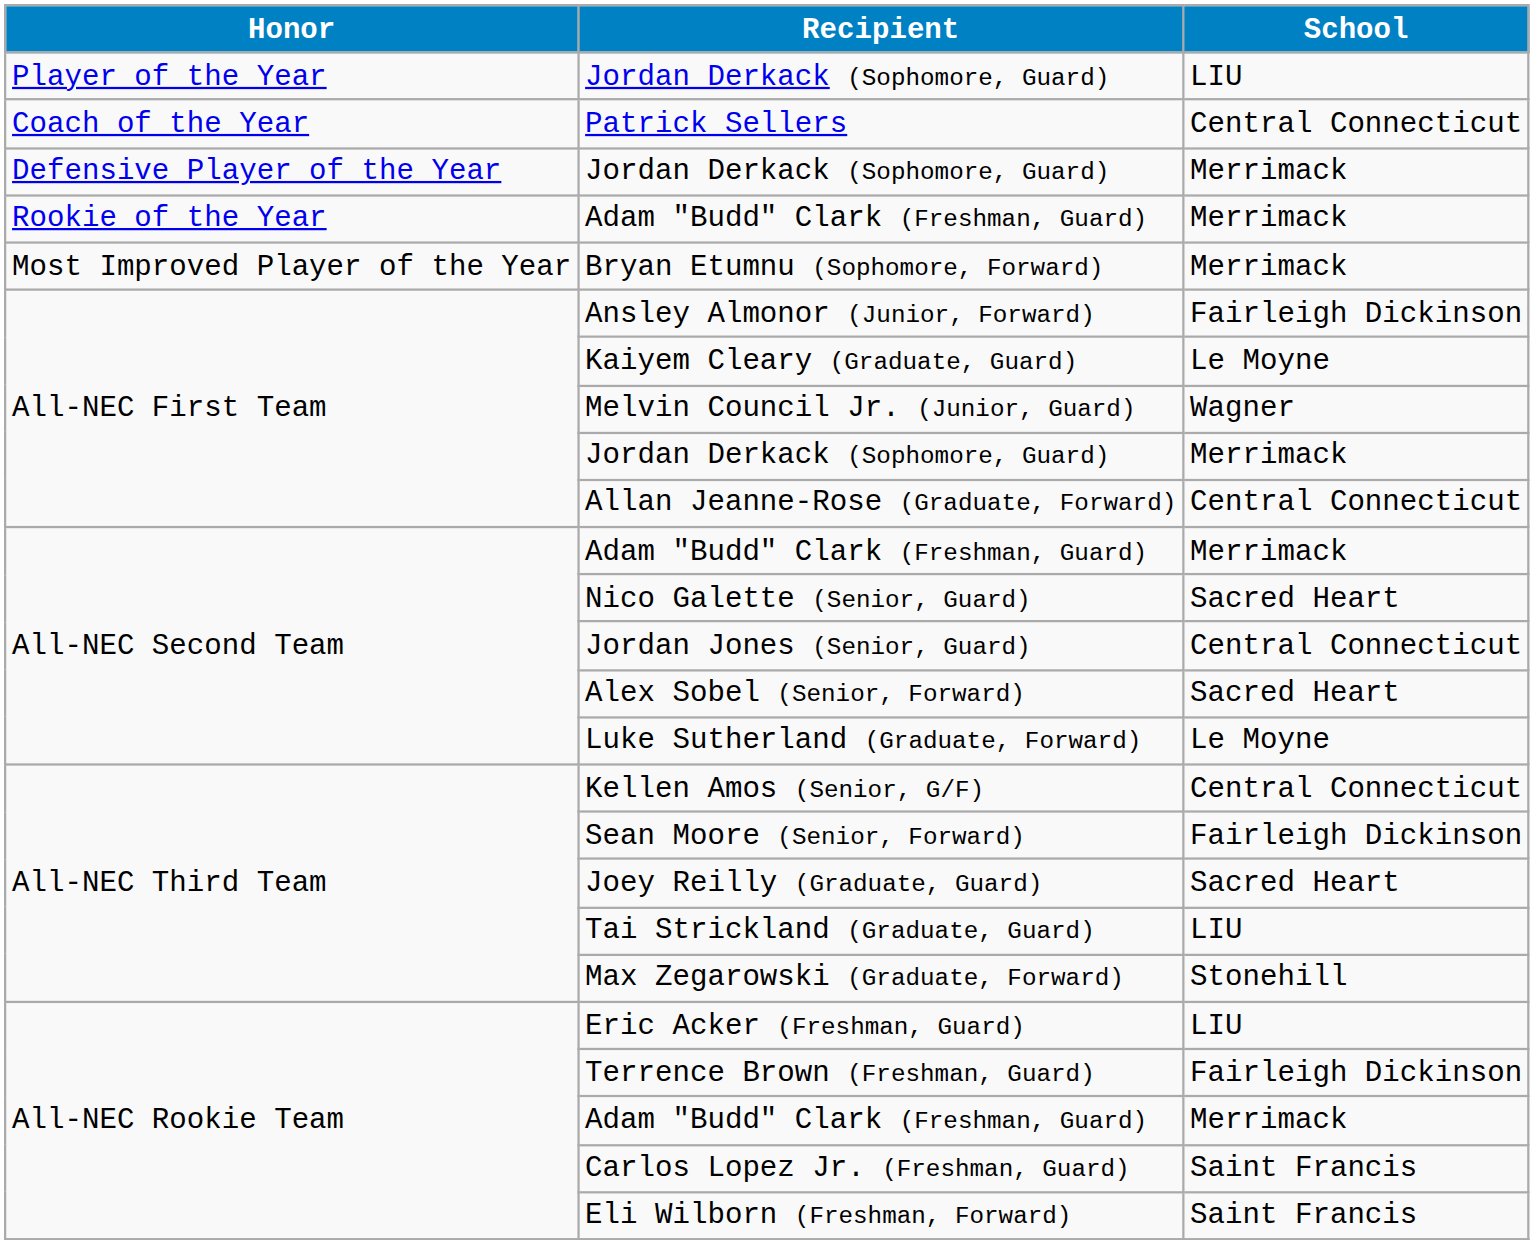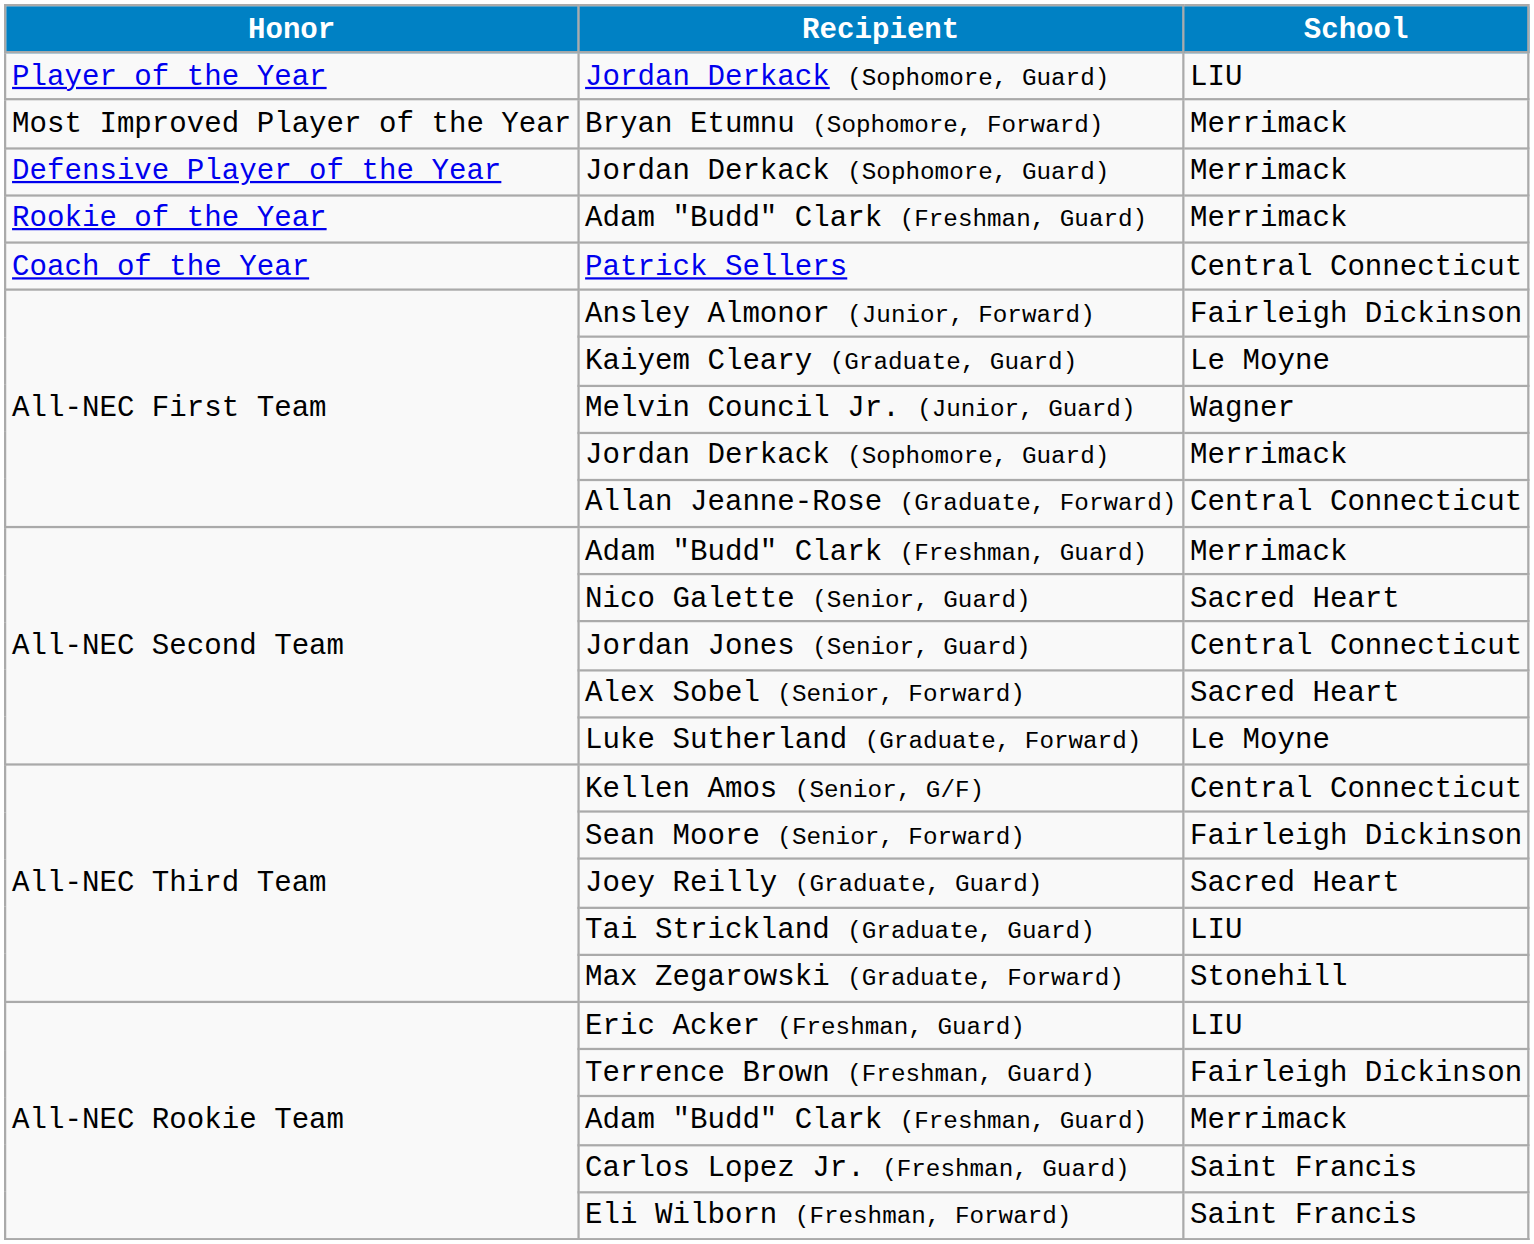rows swapped: (161, 124) <-> (292, 266)
